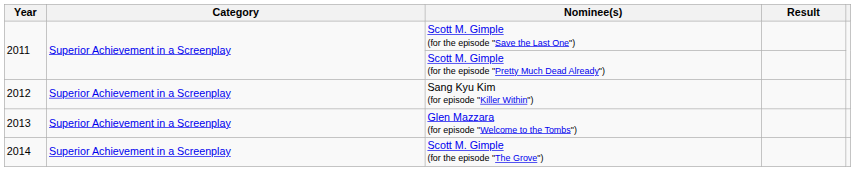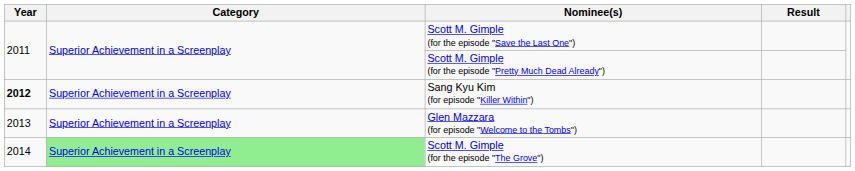(19, 94) normal -> (19, 94) bold
(140, 152) no background -> (140, 152) lightgreen background
